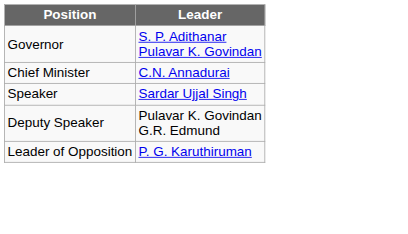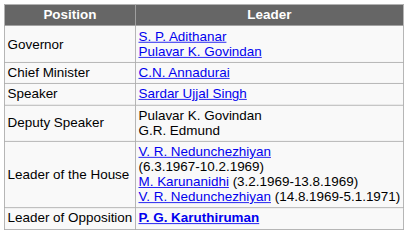+ row: (68, 174)
(195, 151) normal -> (199, 218) bold
